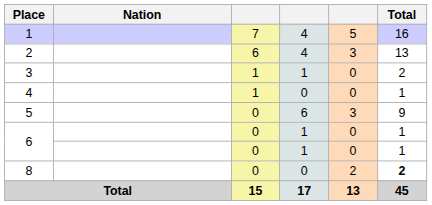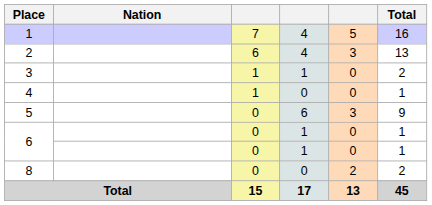(402, 171) bold -> (402, 171) normal
